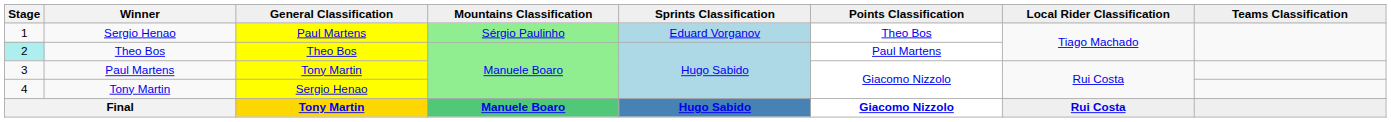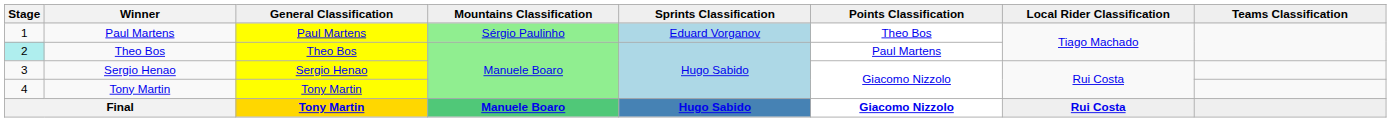(140, 33) Sergio Henao -> (140, 33) Paul Martens
(140, 70) Paul Martens -> (140, 70) Sergio Henao
(332, 70) Tony Martin -> (332, 70) Sergio Henao
(332, 89) Sergio Henao -> (332, 89) Tony Martin
